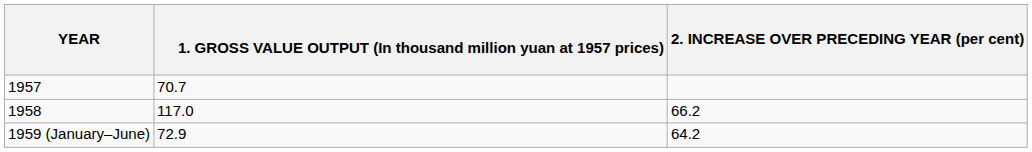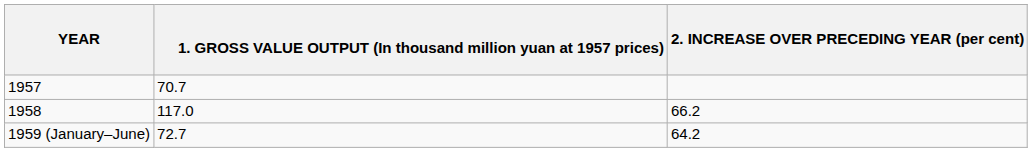(172, 134) 72.9 -> (172, 134) 72.7
